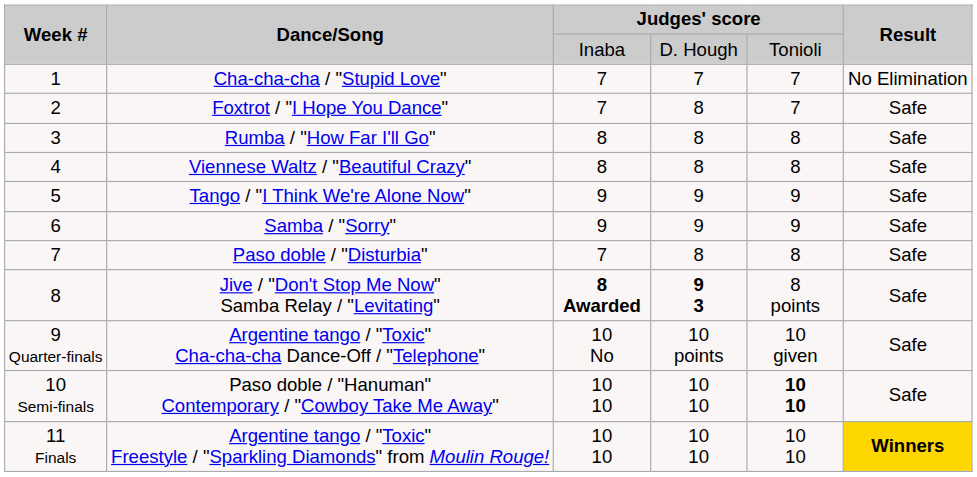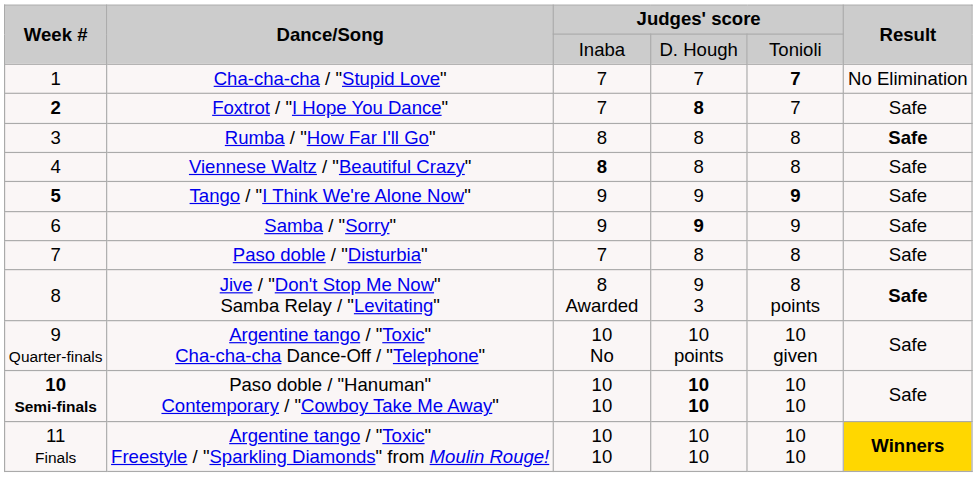(795, 78) normal -> (795, 78) bold
(56, 108) normal -> (56, 108) bold
(699, 108) normal -> (699, 108) bold
(908, 137) normal -> (908, 137) bold
(602, 166) normal -> (602, 166) bold
(56, 196) normal -> (56, 196) bold
(795, 196) normal -> (795, 196) bold
(699, 225) normal -> (699, 225) bold
(602, 295) bold -> (602, 295) normal
(699, 295) bold -> (699, 295) normal
(908, 295) normal -> (908, 295) bold
(56, 395) normal -> (56, 395) bold
(699, 395) normal -> (699, 395) bold
(795, 395) bold -> (795, 395) normal
